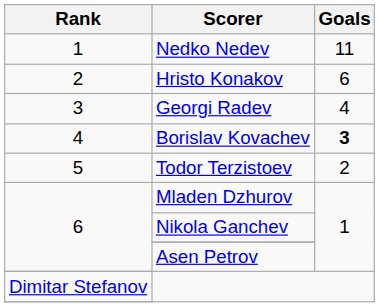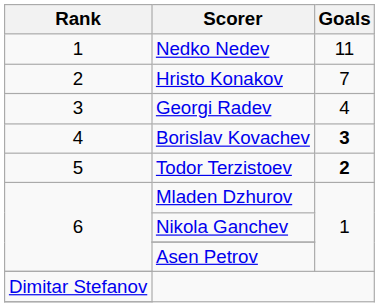(345, 78) 6 -> (345, 78) 7
(345, 167) normal -> (345, 167) bold
